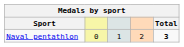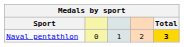(166, 35) no background -> (166, 35) gold background
